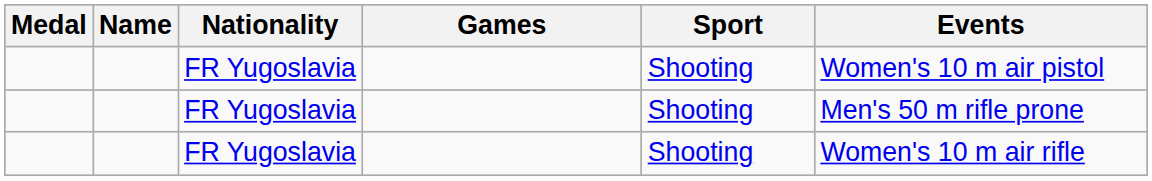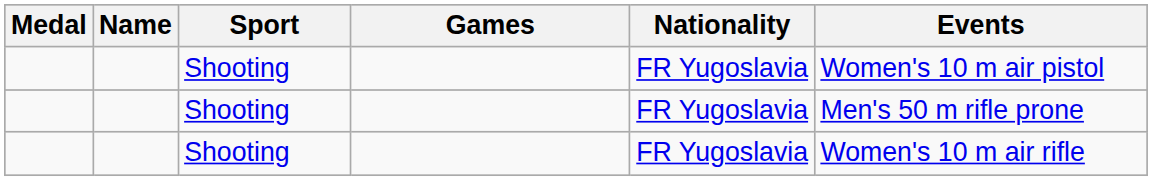columns swapped: (270, 25) <-> (728, 25)
